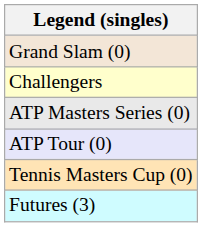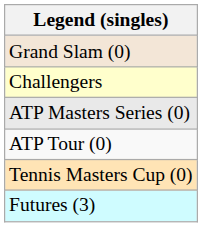(60, 143) lavender background -> (60, 143) no background
